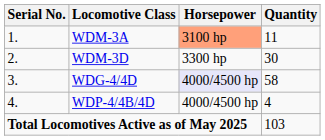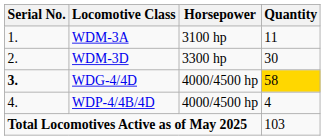(204, 37) lightsalmon background -> (204, 37) no background
(13, 80) normal -> (13, 80) bold
(220, 80) lavender background -> (220, 80) no background
(271, 80) no background -> (271, 80) gold background
